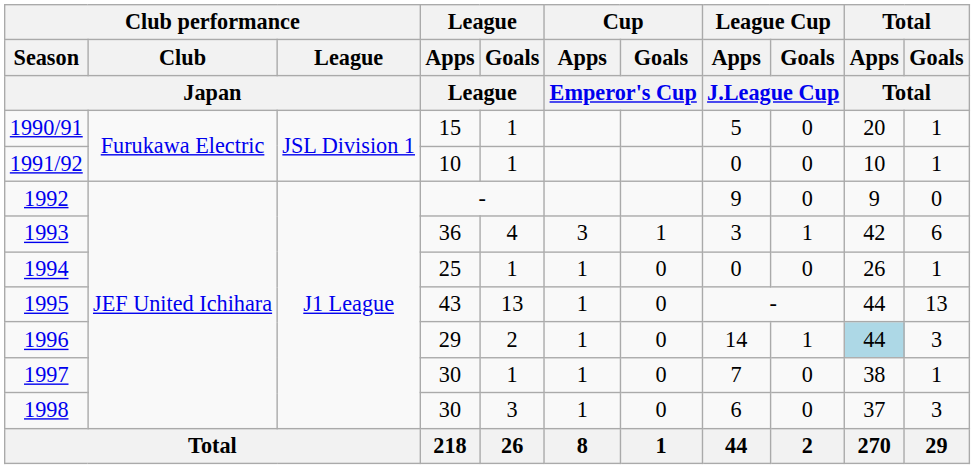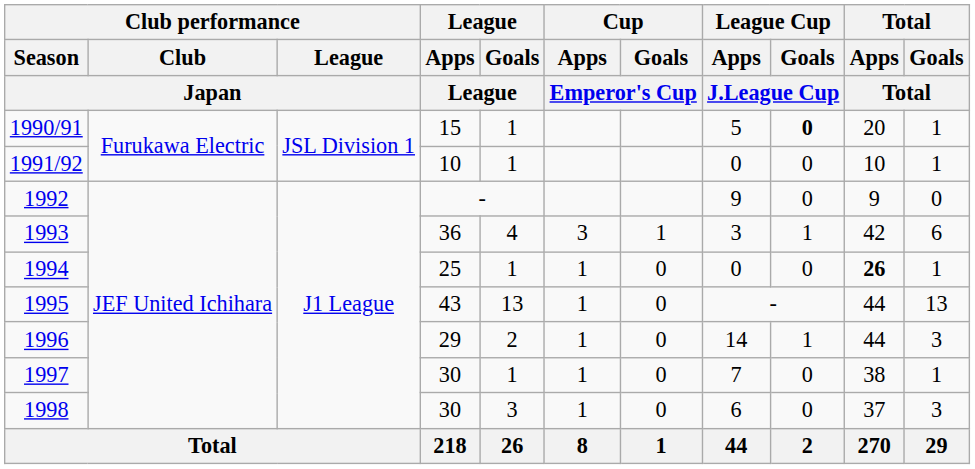(807, 127) normal -> (807, 127) bold
(874, 269) normal -> (874, 269) bold
(874, 339) lightblue background -> (874, 339) no background
